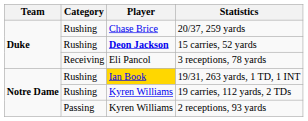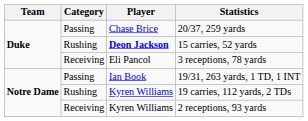(80, 28) Rushing -> (79, 28) Passing
(80, 76) Rushing -> (79, 76) Passing
(128, 76) gold background -> (128, 76) no background
(79, 108) Passing -> (84, 108) Receiving
